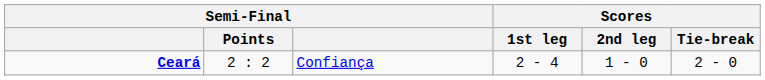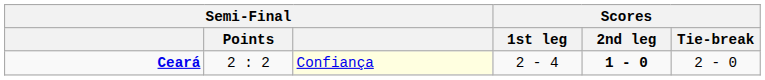(335, 63) no background -> (335, 63) lightyellow background
(626, 63) normal -> (626, 63) bold
